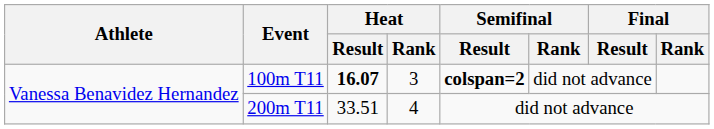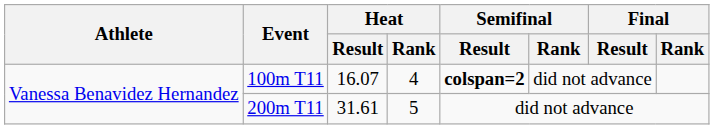(358, 78) bold -> (358, 78) normal
(414, 78) 3 -> (414, 78) 4
(358, 108) 33.51 -> (358, 108) 31.61
(414, 108) 4 -> (414, 108) 5
